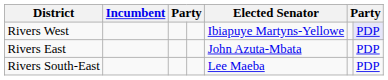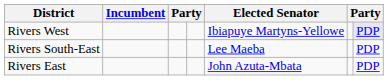rows swapped: (54, 66) <-> (37, 48)
